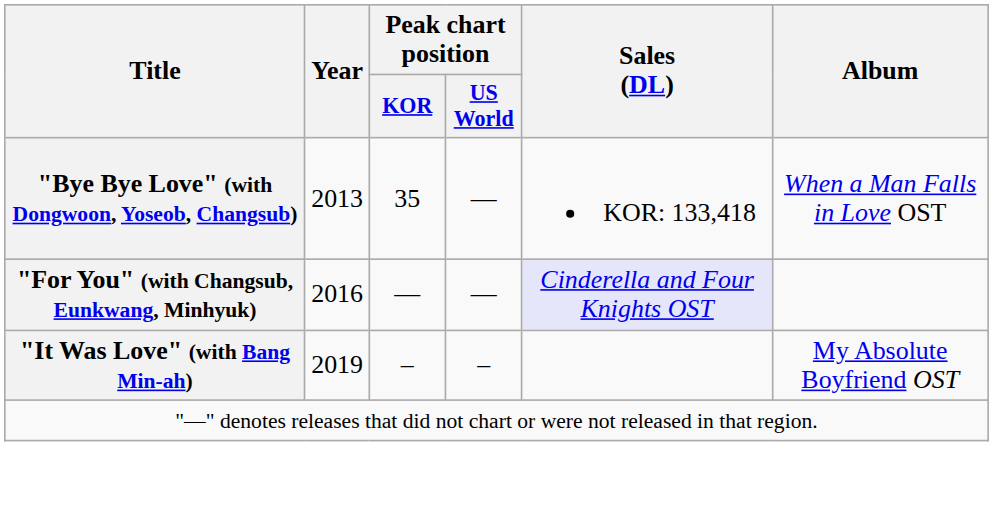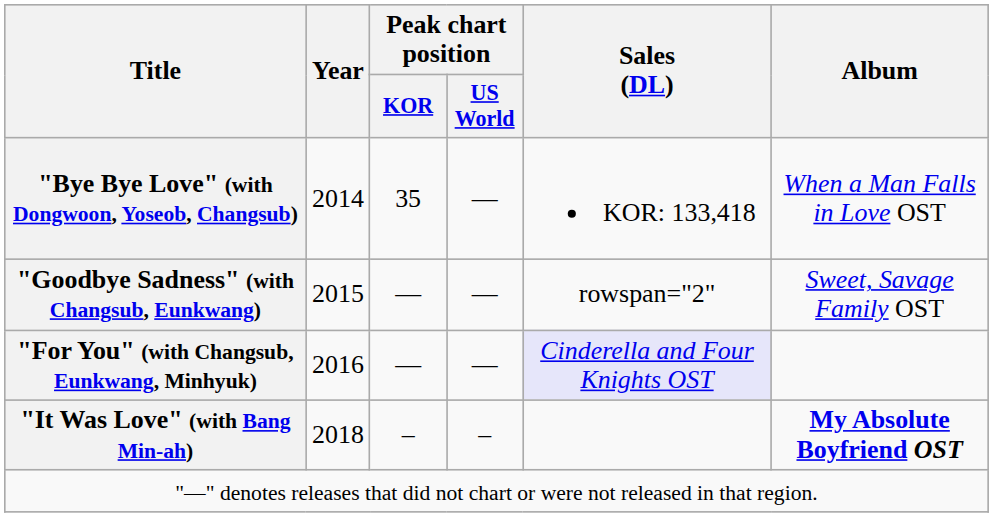(337, 198) 2013 -> (338, 198) 2014
+ row: (155, 294)
(337, 364) 2019 -> (338, 434) 2018
(880, 364) normal -> (880, 434) bold
